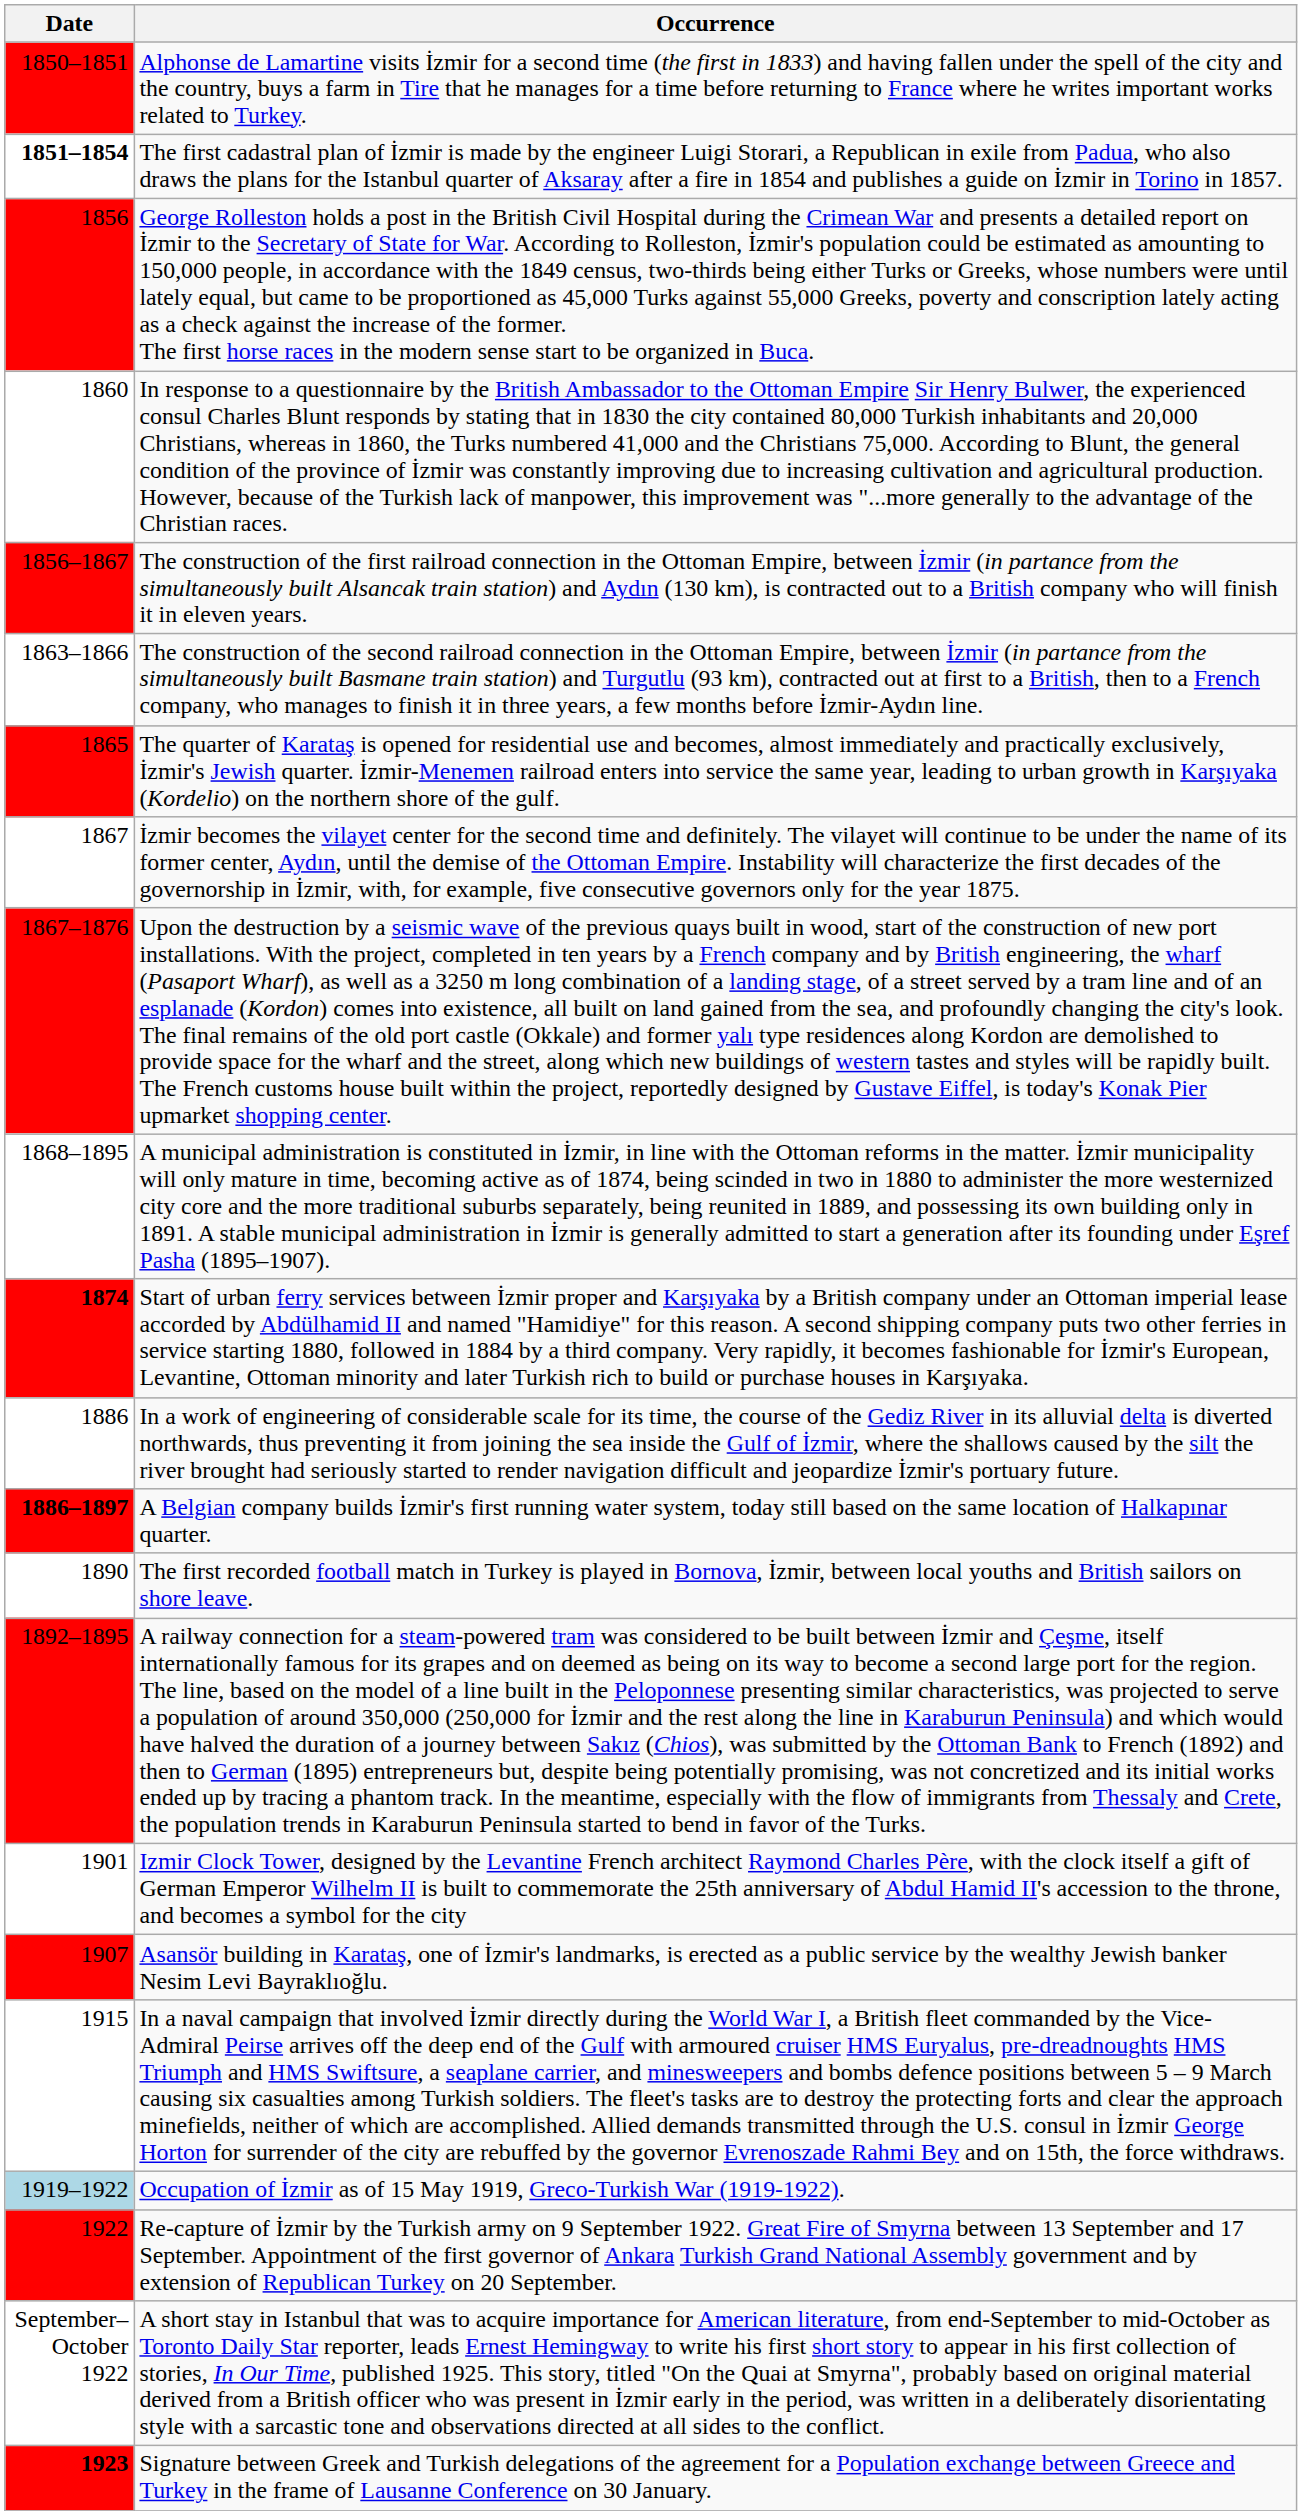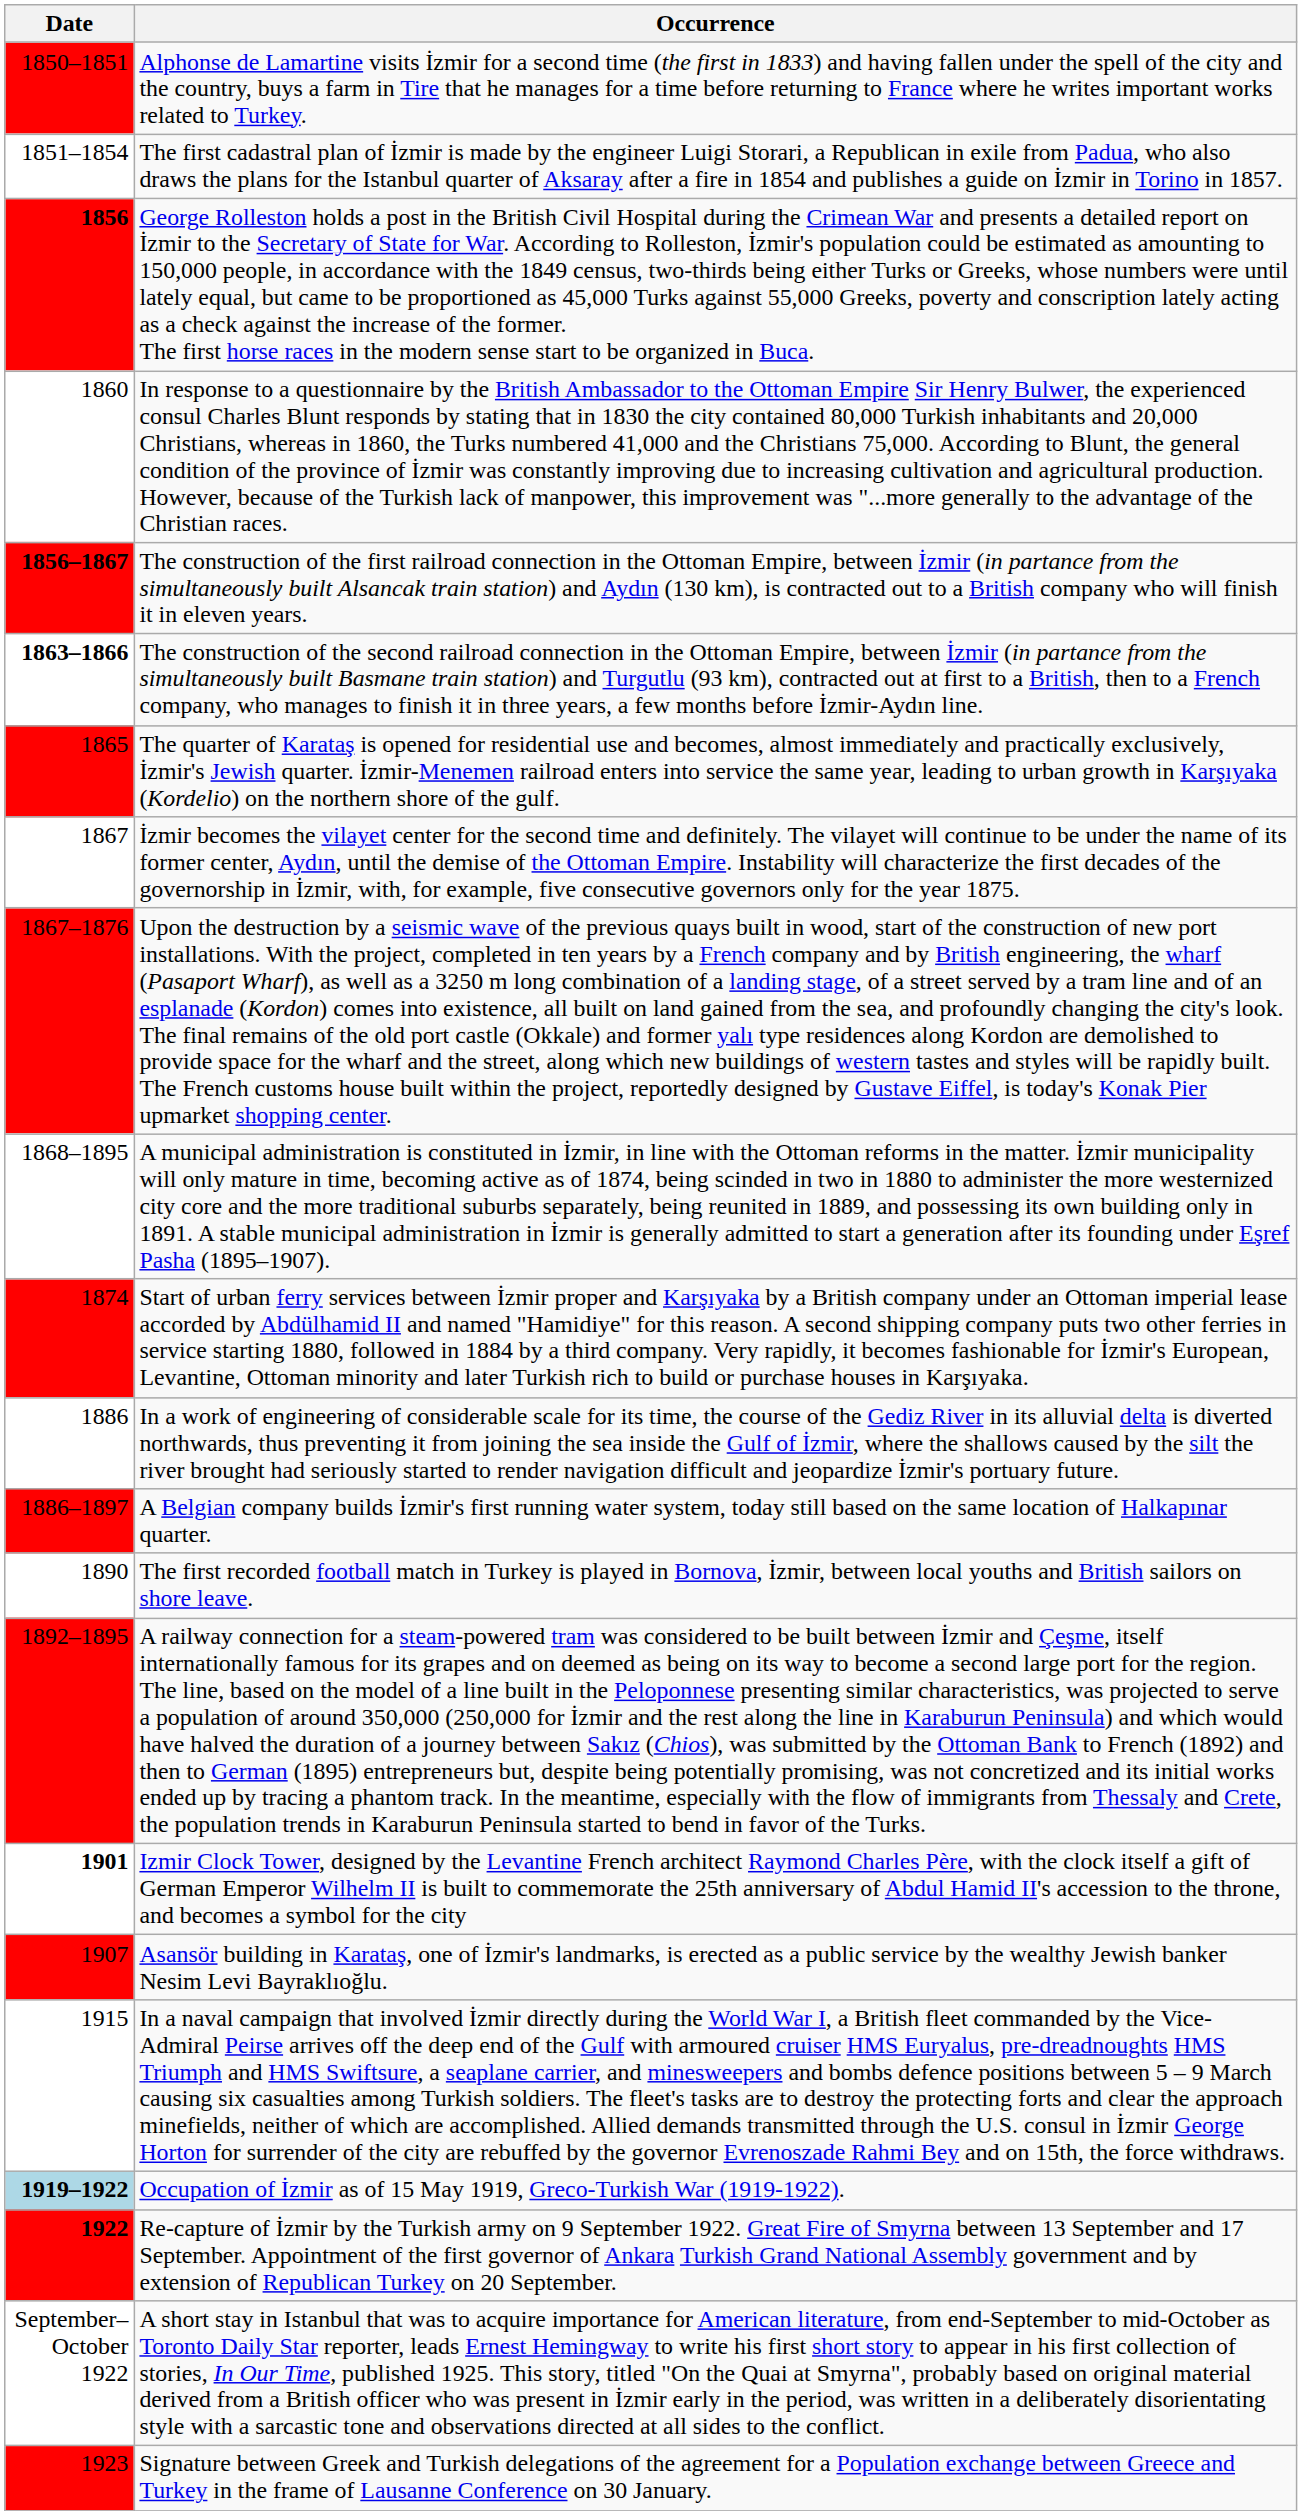(75, 152) bold -> (75, 152) normal
(105, 217) normal -> (105, 217) bold
(75, 561) normal -> (75, 561) bold
(75, 652) normal -> (75, 652) bold
(105, 1297) bold -> (105, 1297) normal
(75, 1507) bold -> (75, 1507) normal
(105, 1862) normal -> (105, 1862) bold
(75, 2190) normal -> (75, 2190) bold
(105, 2227) normal -> (105, 2227) bold
(105, 2464) bold -> (105, 2464) normal
